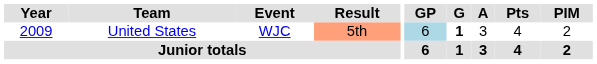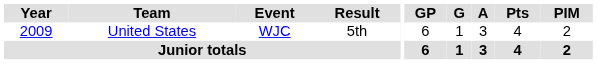(357, 31) lightsalmon background -> (357, 31) no background
(425, 31) lightblue background -> (425, 31) no background
(459, 31) bold -> (459, 31) normal
